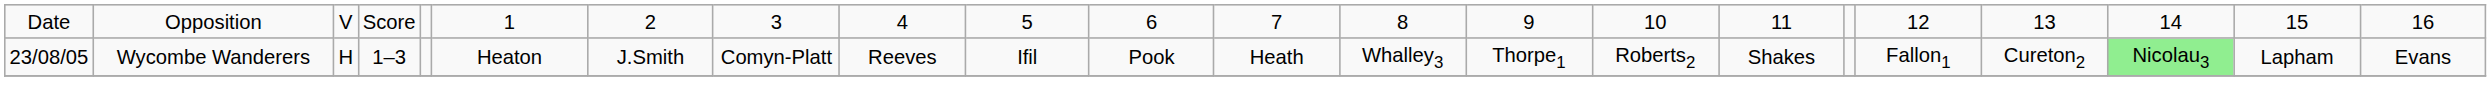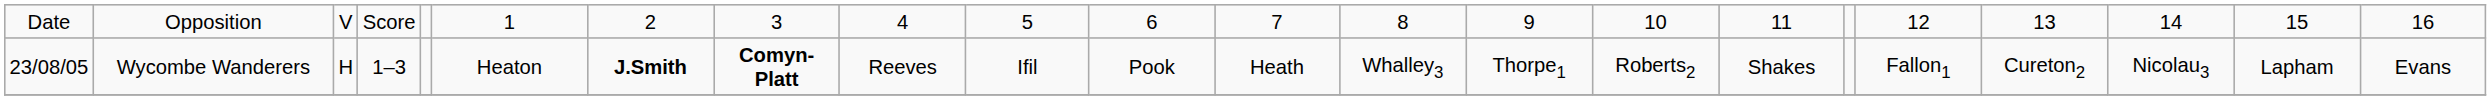(650, 57) normal -> (650, 66) bold
(776, 57) normal -> (777, 66) bold
(2171, 57) lightgreen background -> (2171, 66) no background
